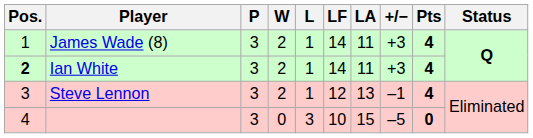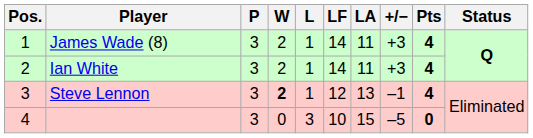(25, 68) bold -> (25, 68) normal
(282, 94) normal -> (282, 94) bold
